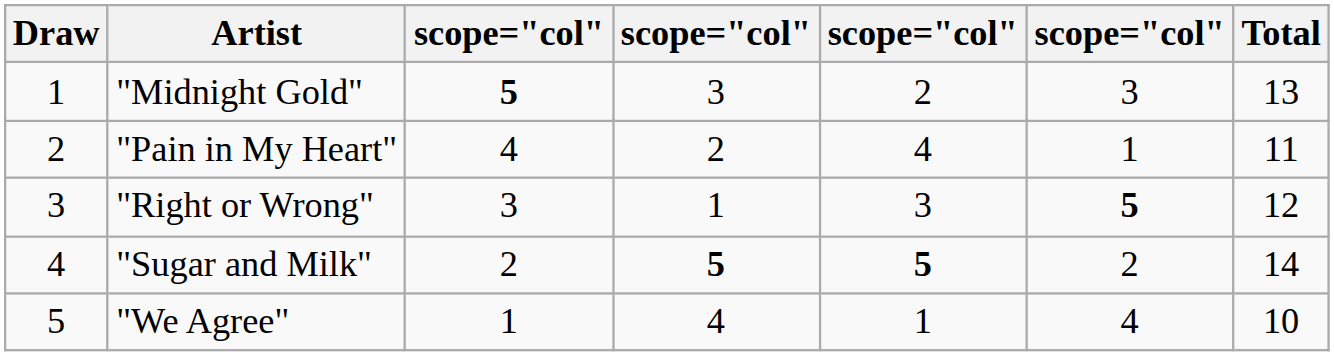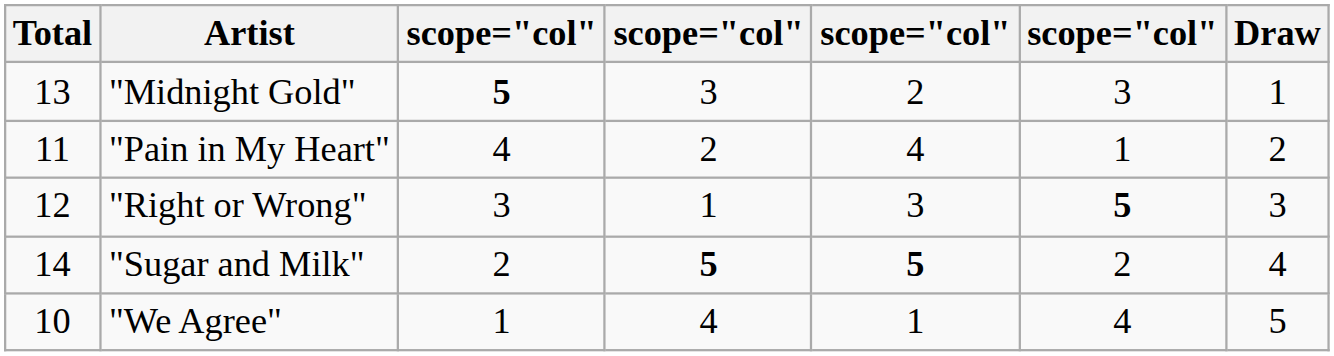columns swapped: (56, 33) <-> (1281, 33)
